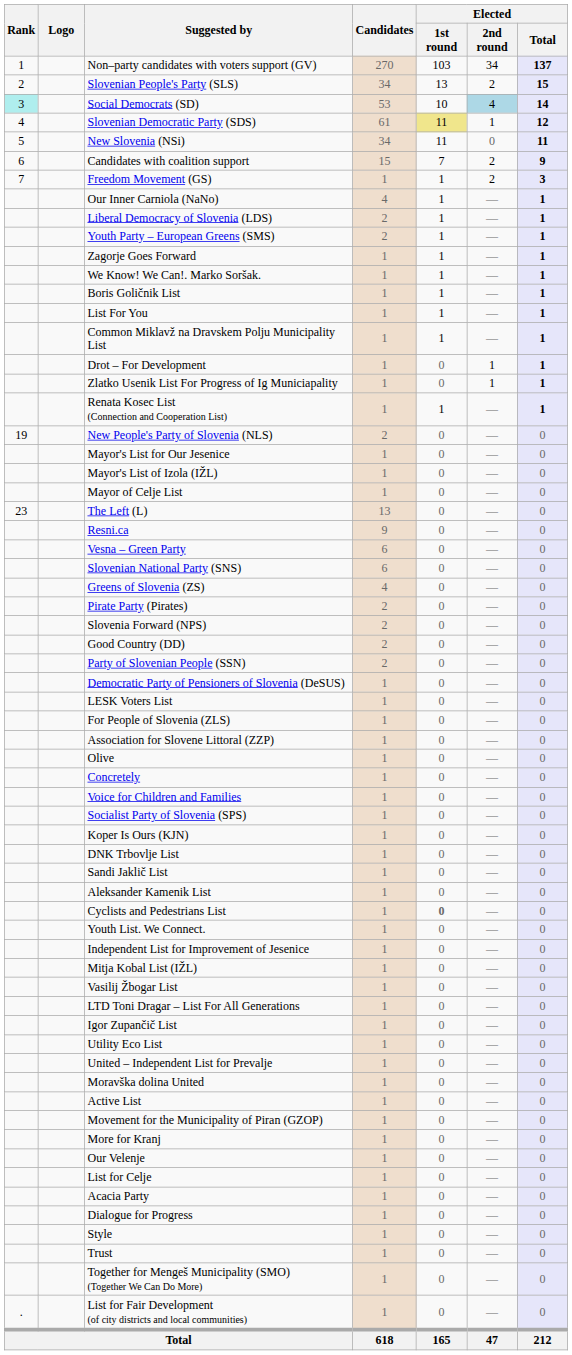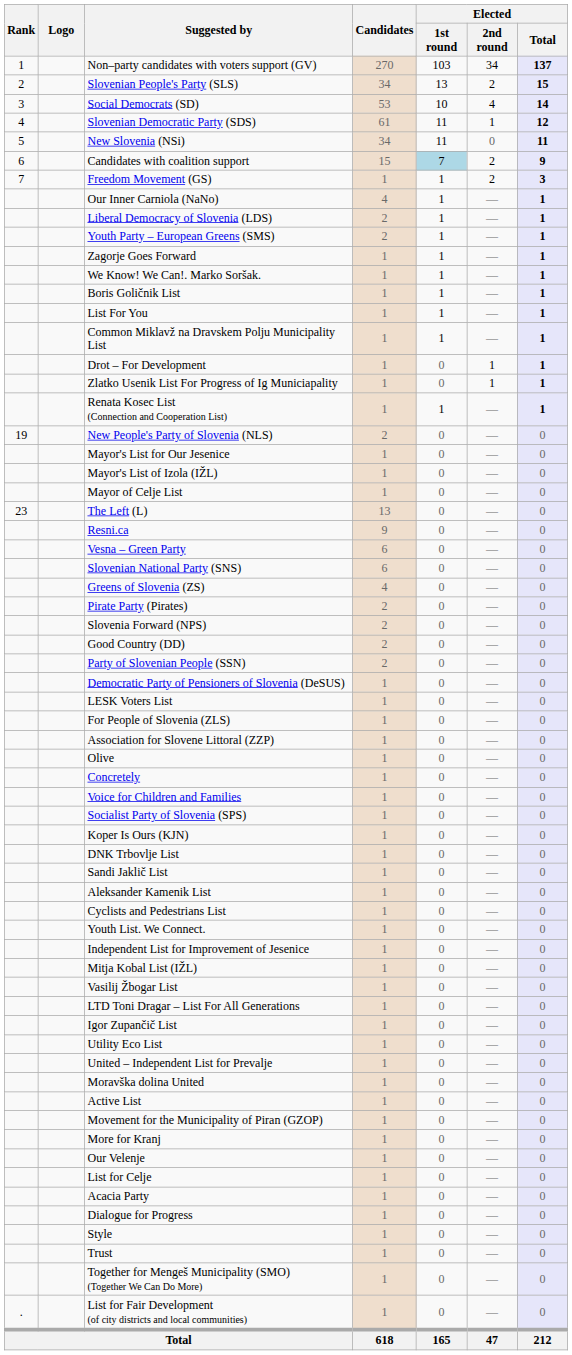(21, 103) paleturquoise background -> (21, 103) no background
(492, 103) lightblue background -> (492, 103) no background
(442, 122) khaki background -> (442, 122) no background
(442, 160) no background -> (442, 160) lightblue background
(442, 910) bold -> (442, 910) normal
